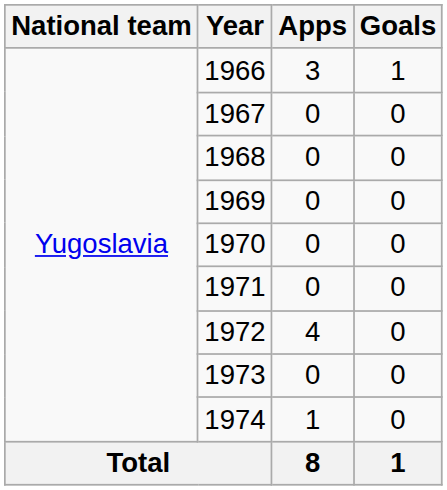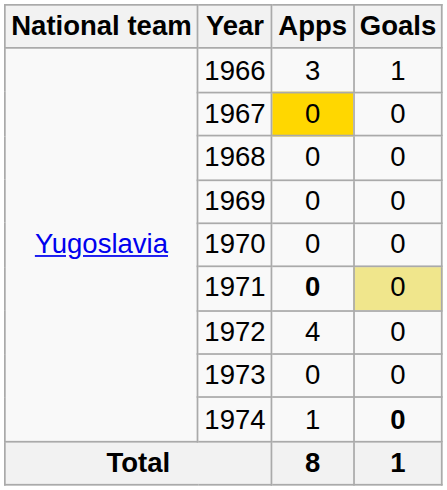(313, 113) no background -> (313, 113) gold background
(313, 288) normal -> (313, 288) bold
(398, 288) no background -> (398, 288) khaki background
(398, 419) normal -> (398, 419) bold
